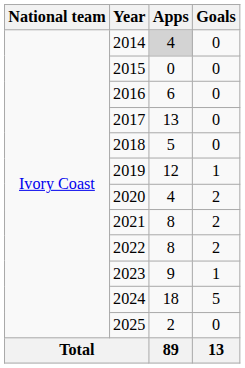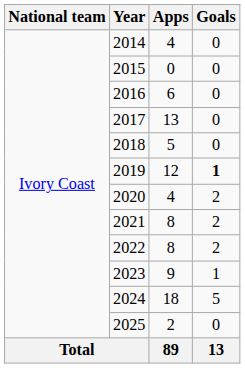(171, 42) lightgrey background -> (171, 42) no background
(216, 171) normal -> (216, 171) bold
